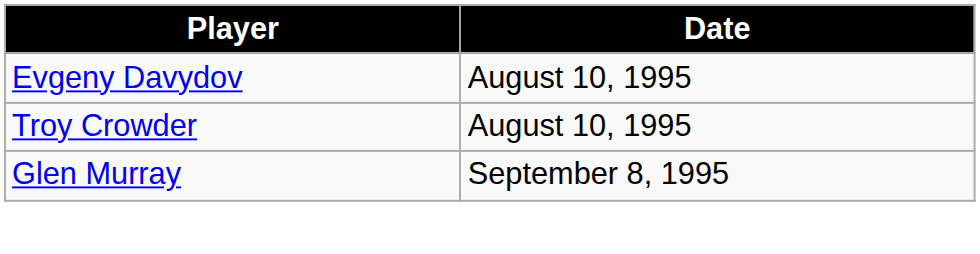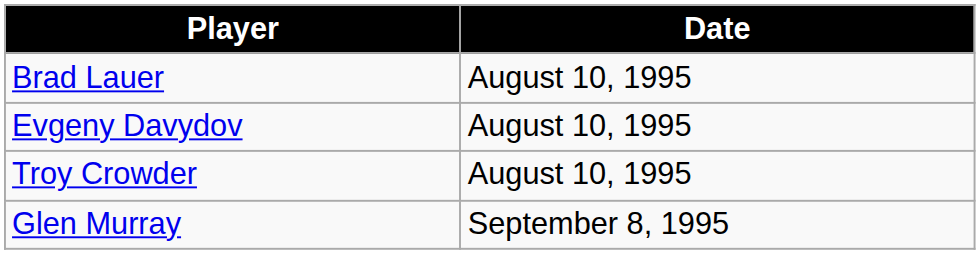+ row: (88, 77)
